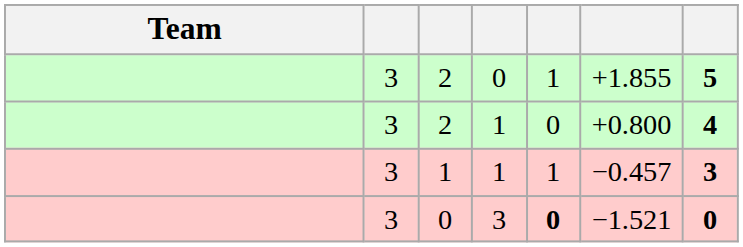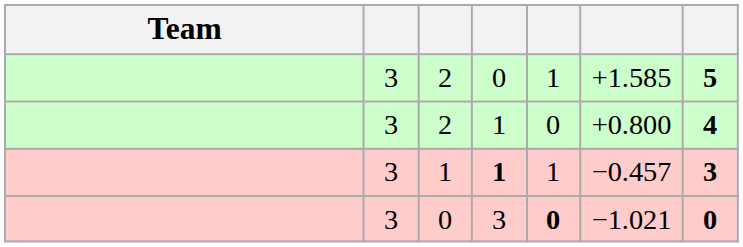(632, 77) +1.855 -> (632, 77) +1.585
(499, 171) normal -> (499, 171) bold
(632, 218) −1.521 -> (632, 218) −1.021
